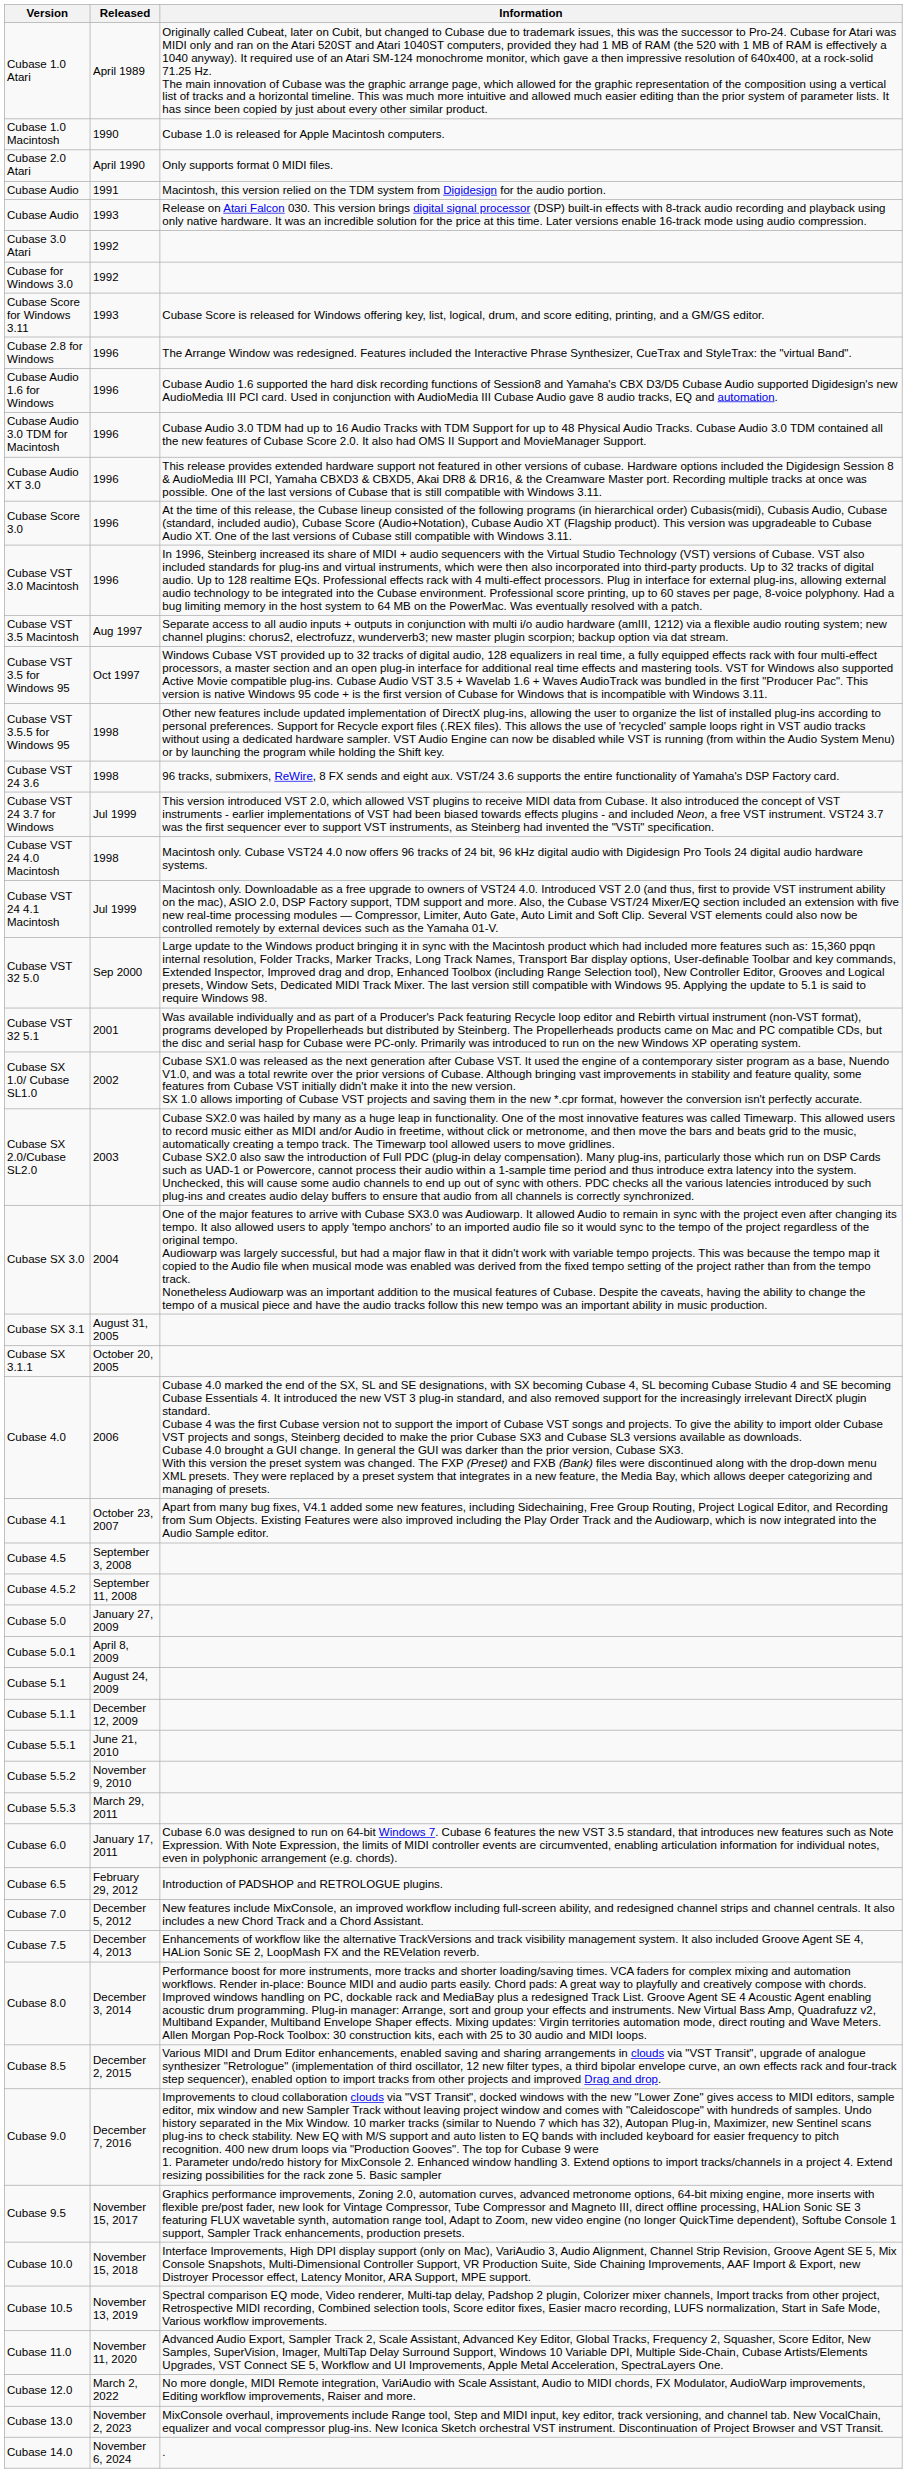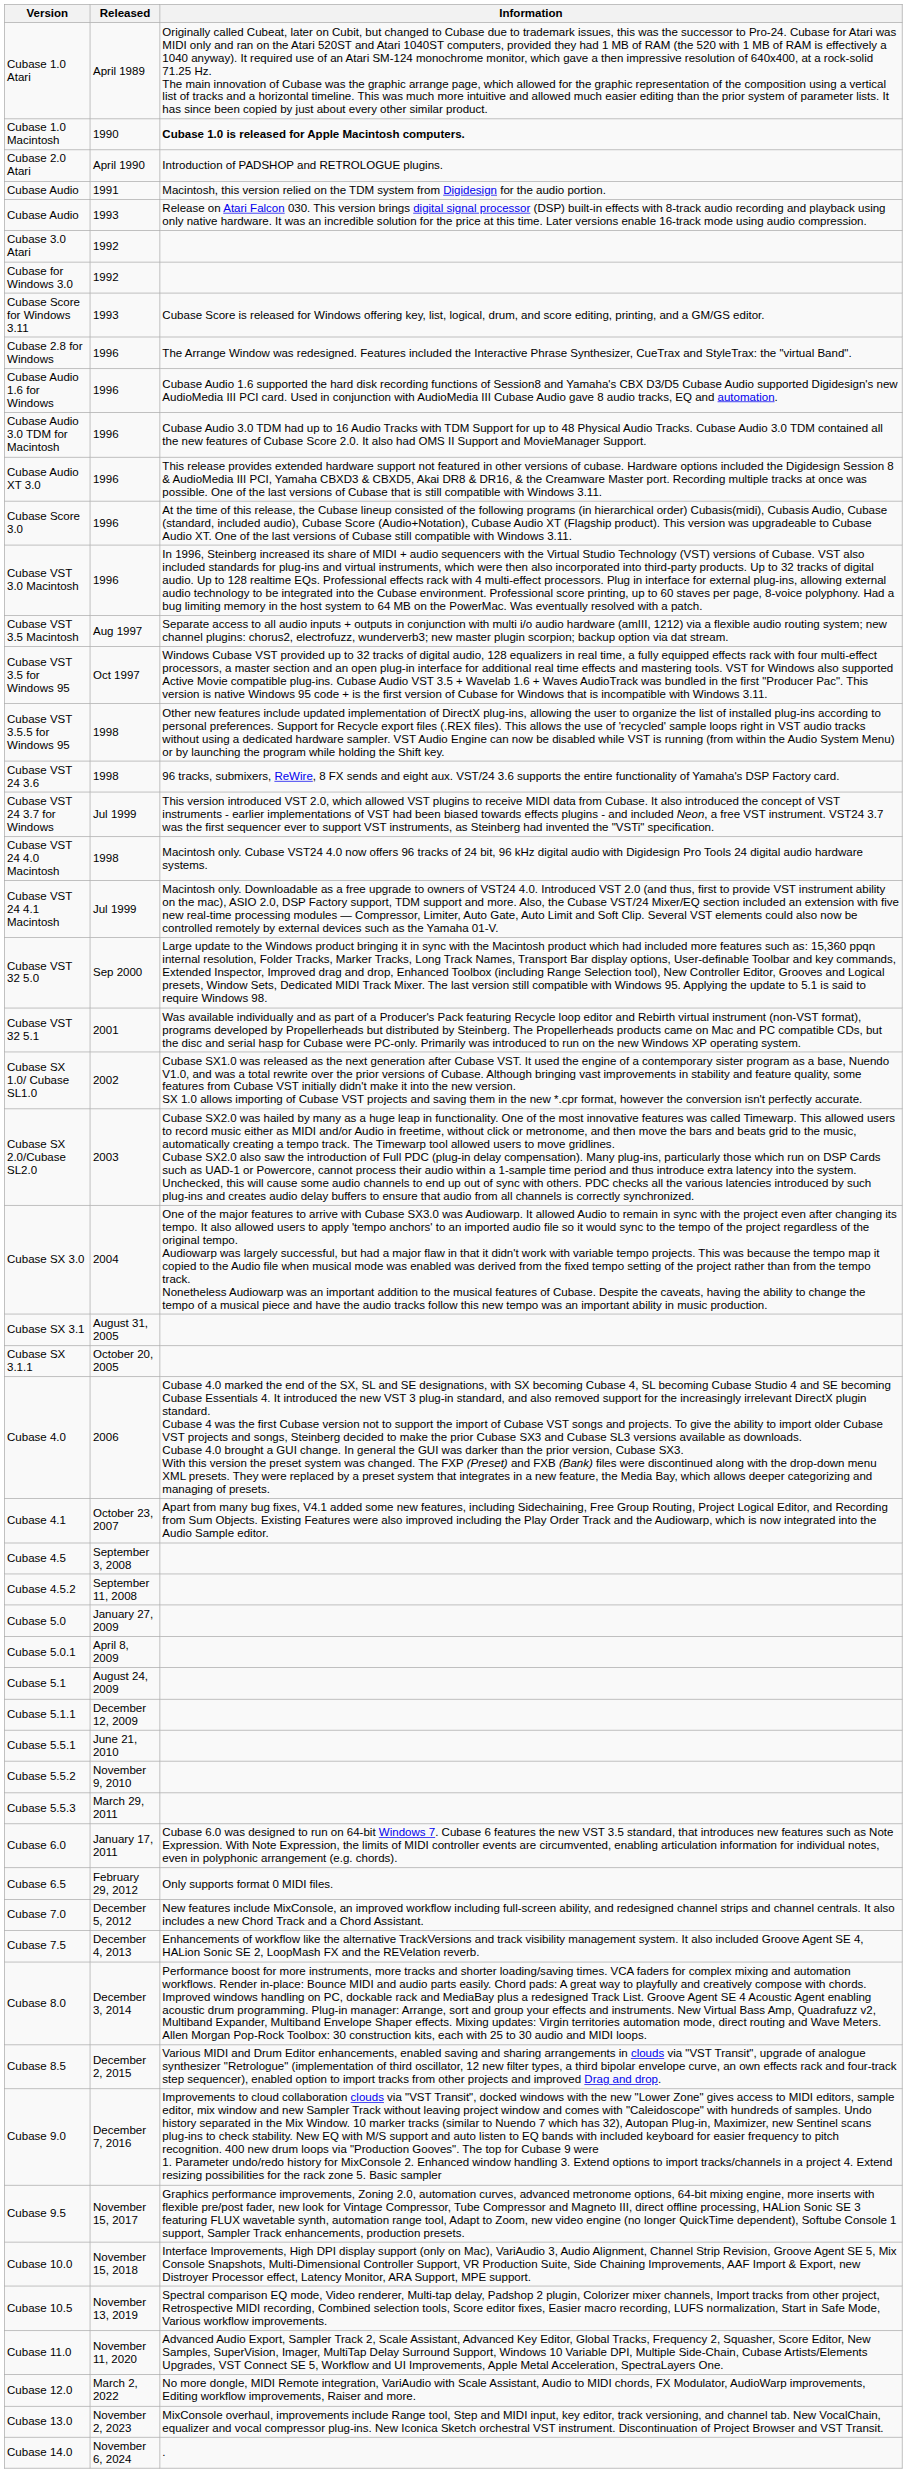(304, 134) normal -> (314, 134) bold
(248, 165) Only supports format 0 MIDI files. -> (303, 165) Introduction of PADSHOP and RETROLOGUE plugins.
(303, 1883) Introduction of PADSHOP and RETROLOGUE plugins. -> (248, 1883) Only supports format 0 MIDI files.
